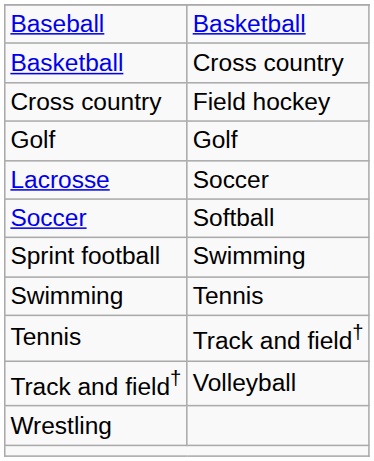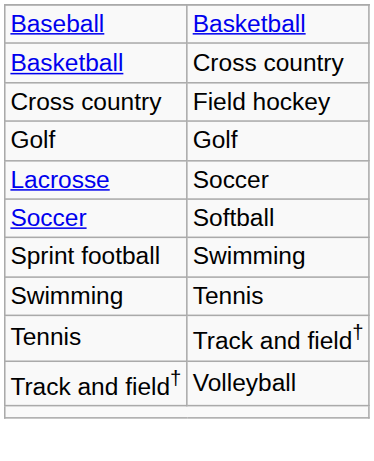- row: (61, 425)
